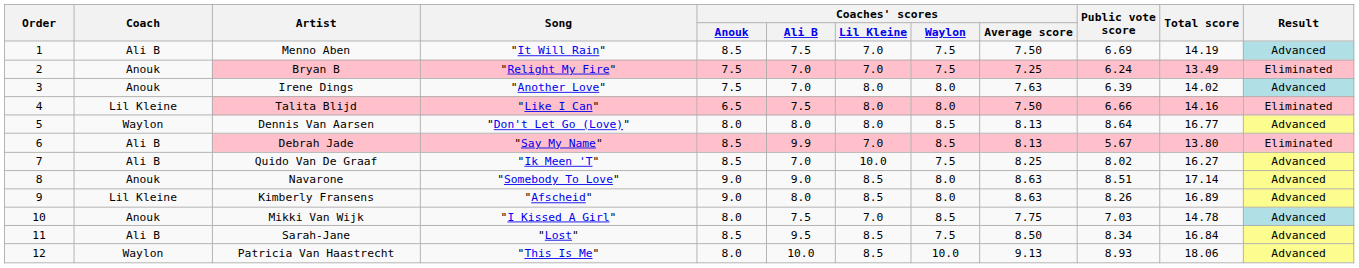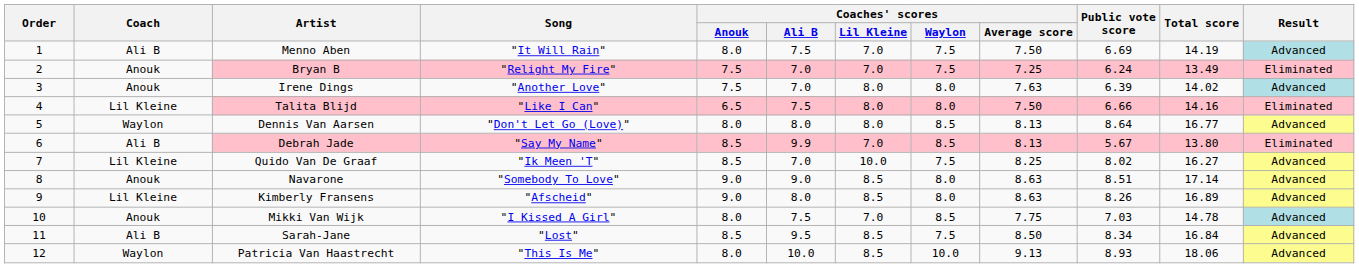(732, 51) 8.5 -> (732, 51) 8.0
(143, 161) Ali B -> (143, 161) Lil Kleine
